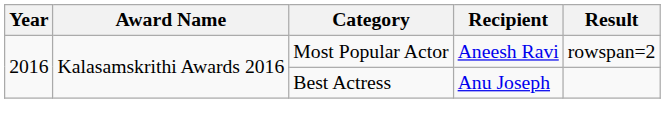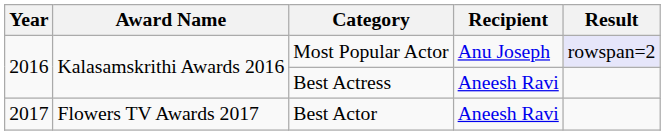(508, 51) Aneesh Ravi -> (504, 51) Anu Joseph
(612, 51) no background -> (612, 51) lavender background
(504, 82) Anu Joseph -> (508, 82) Aneesh Ravi
+ row: (335, 113)
